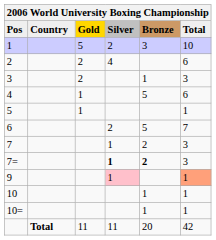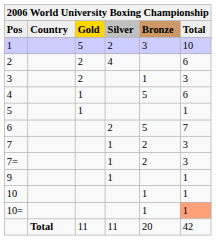(110, 161) bold -> (110, 161) normal
(145, 161) bold -> (145, 161) normal
(110, 177) pink background -> (110, 177) no background
(185, 177) lightsalmon background -> (185, 177) no background
(185, 210) no background -> (185, 210) lightsalmon background
